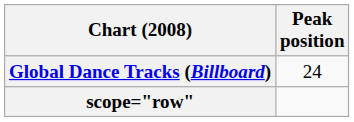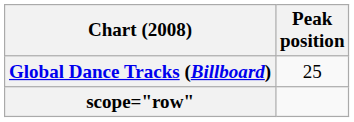(312, 71) 24 -> (312, 71) 25
